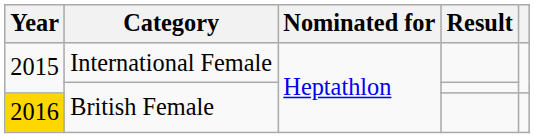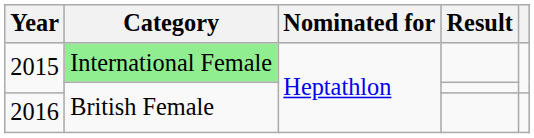(171, 62) no background -> (171, 62) lightgreen background
(35, 112) gold background -> (35, 112) no background
